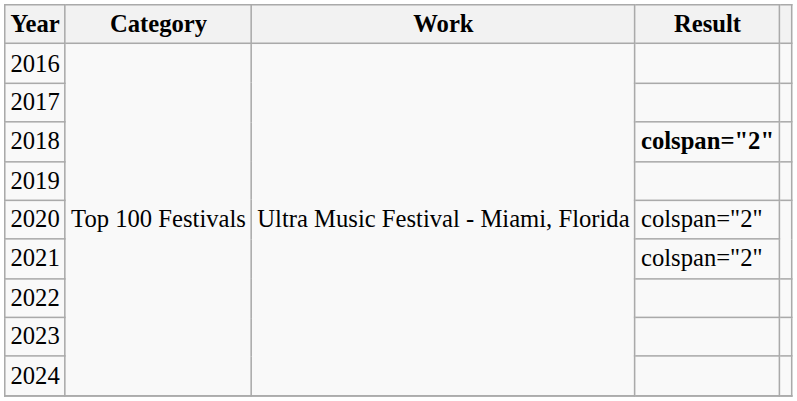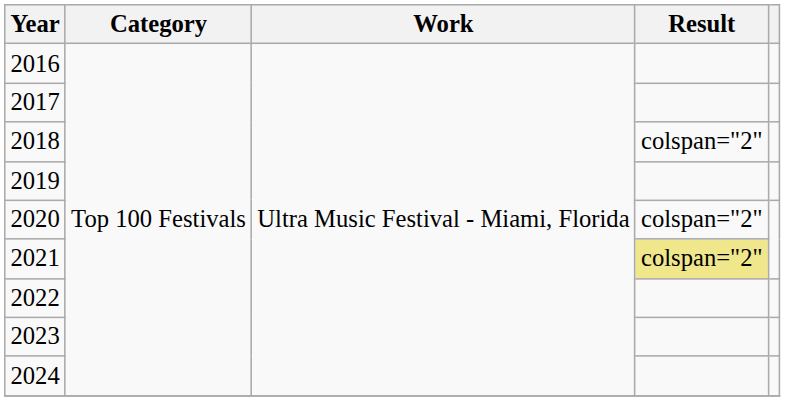(708, 141) bold -> (702, 141) normal
(702, 258) no background -> (702, 258) khaki background
